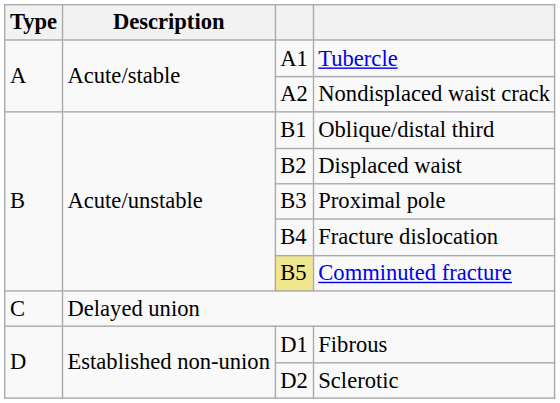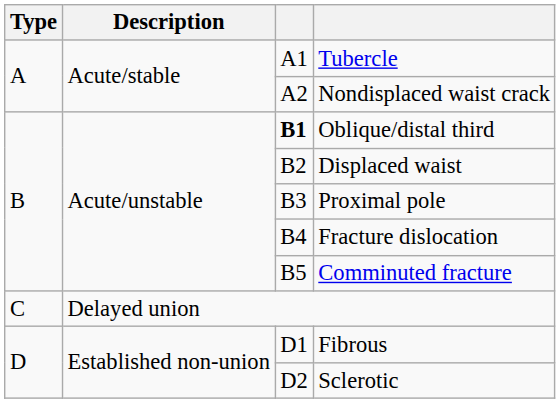(293, 129) normal -> (293, 129) bold
(293, 272) khaki background -> (293, 272) no background
